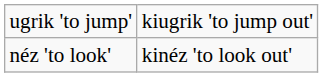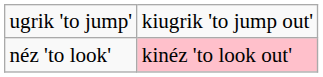(217, 54) no background -> (217, 54) pink background
